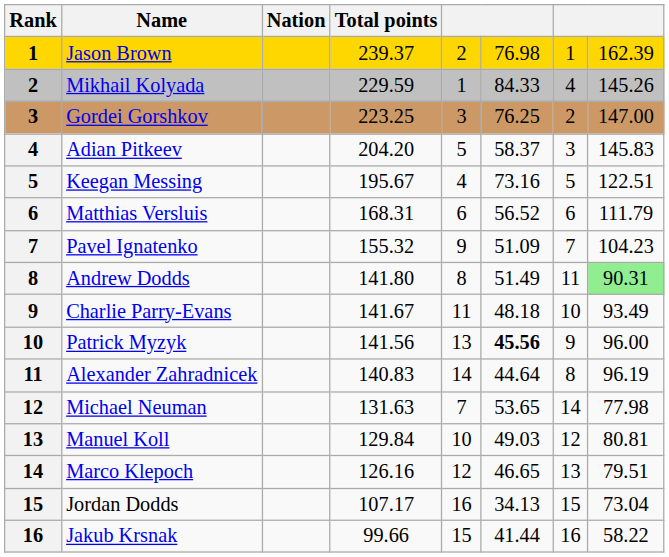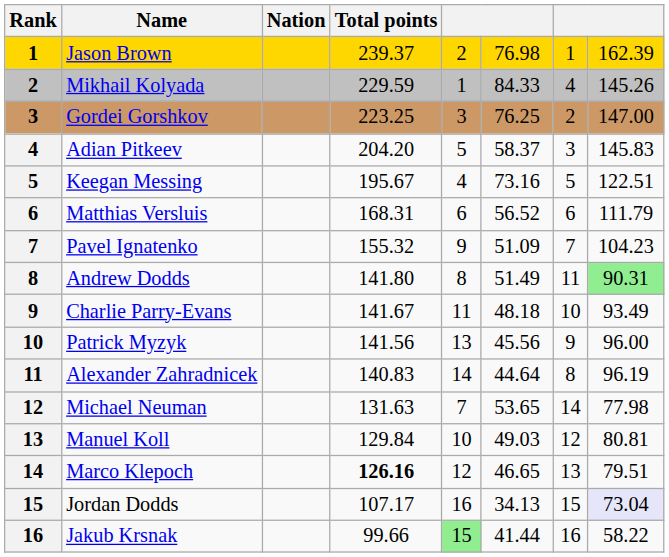(517, 342) bold -> (517, 342) normal
(386, 471) normal -> (386, 471) bold
(626, 504) no background -> (626, 504) lavender background
(462, 536) no background -> (462, 536) lightgreen background
